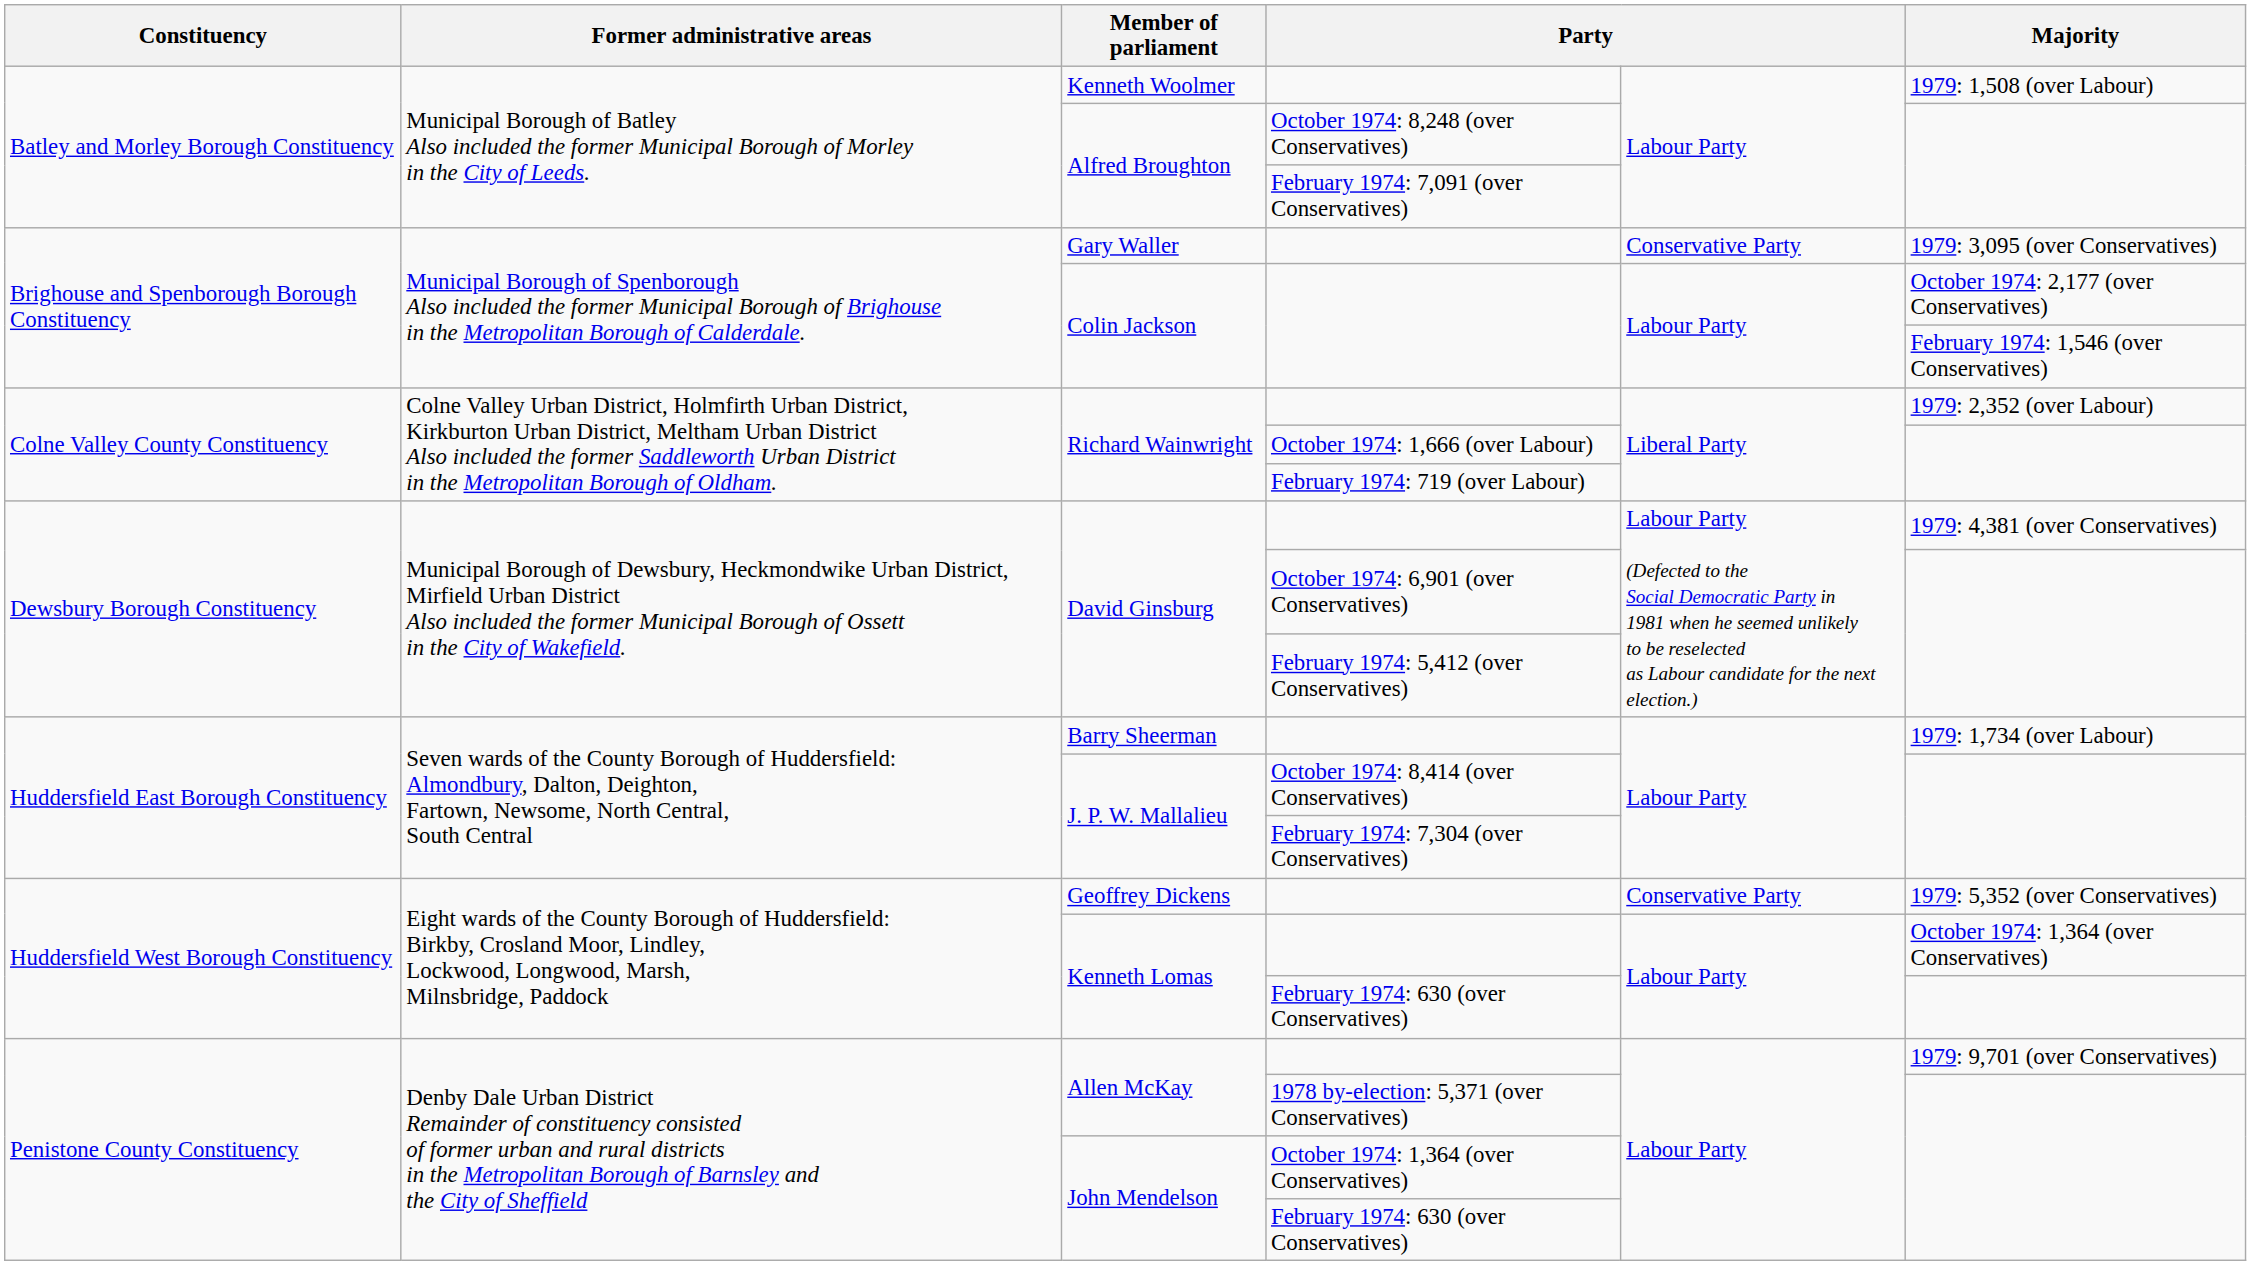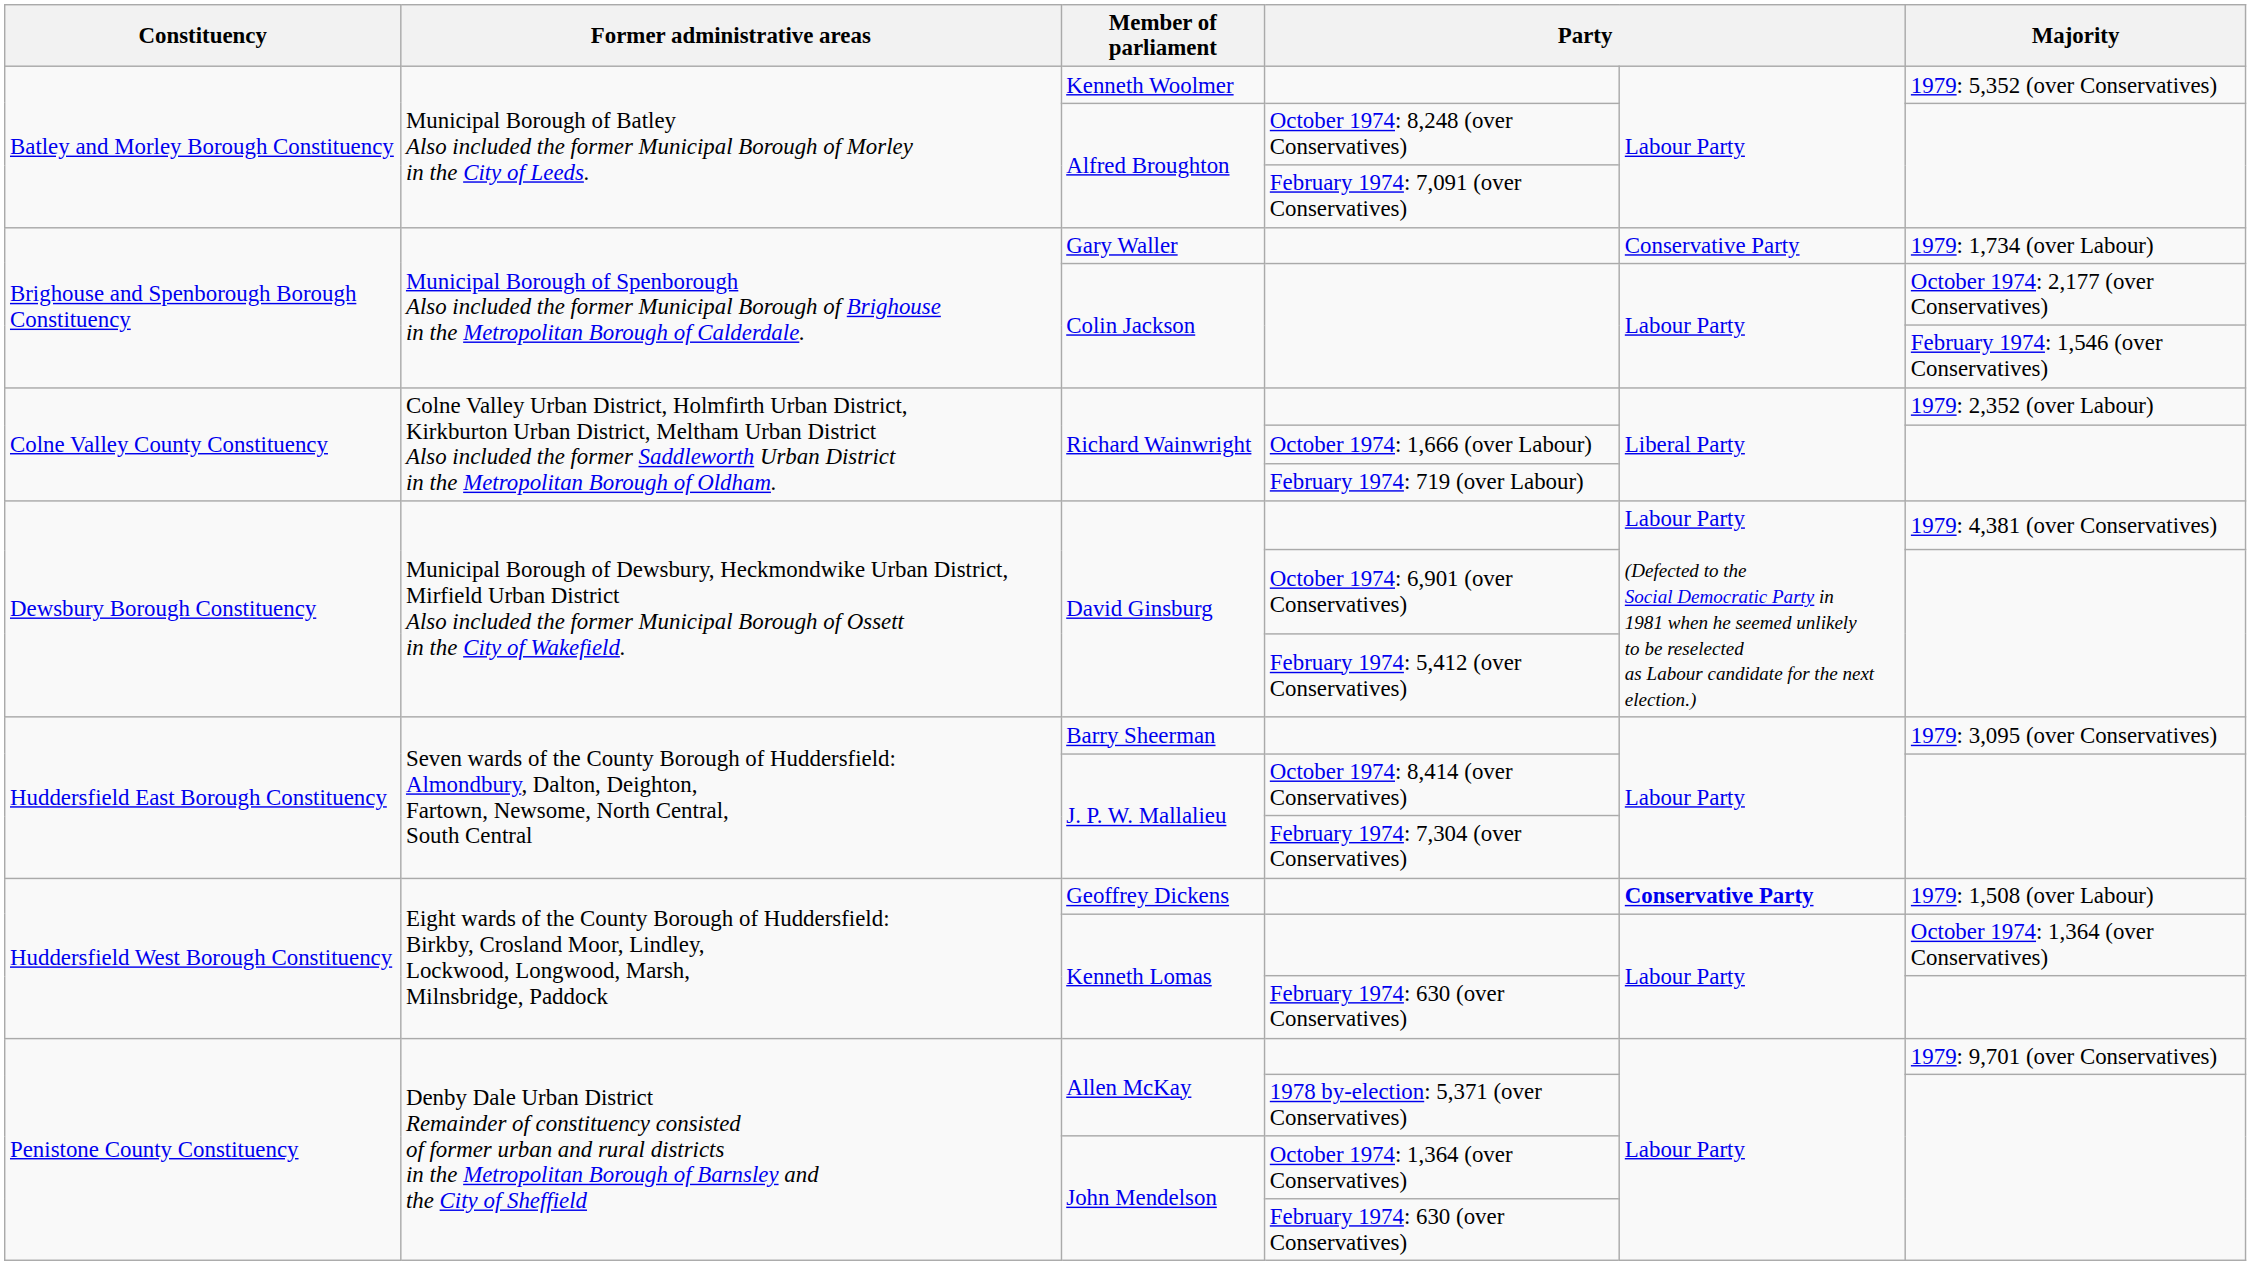(2032, 84) 1979: 1,508 (over Labour) -> (2064, 84) 1979: 5,352 (over Conservatives)
(2064, 245) 1979: 3,095 (over Conservatives) -> (2032, 245) 1979: 1,734 (over Labour)
(2032, 735) 1979: 1,734 (over Labour) -> (2064, 735) 1979: 3,095 (over Conservatives)
(1714, 895) normal -> (1719, 895) bold
(2064, 895) 1979: 5,352 (over Conservatives) -> (2032, 895) 1979: 1,508 (over Labour)
